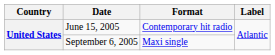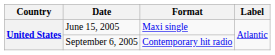(187, 27) Contemporary hit radio -> (165, 27) Maxi single
(165, 42) Maxi single -> (187, 42) Contemporary hit radio
